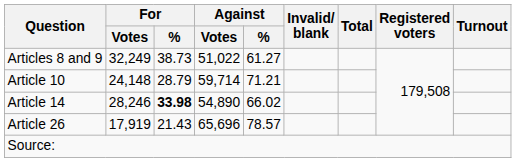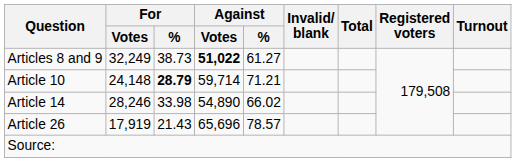(219, 59) normal -> (219, 59) bold
(174, 80) normal -> (174, 80) bold
(174, 102) bold -> (174, 102) normal
